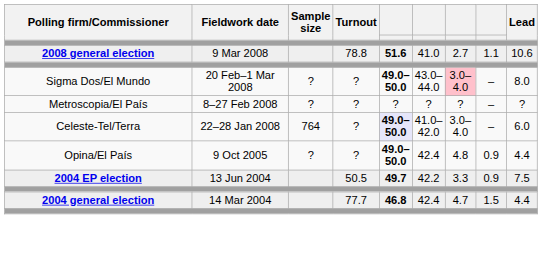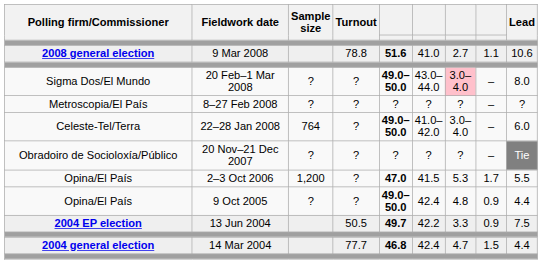(396, 127) lavender background -> (396, 127) no background
+ row: (98, 155)
+ row: (98, 178)
